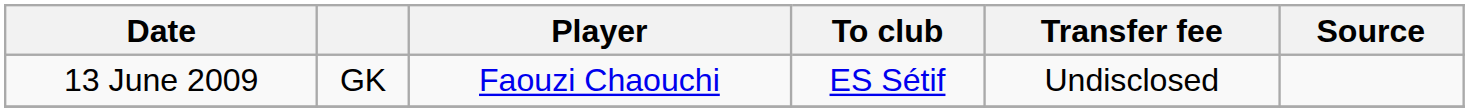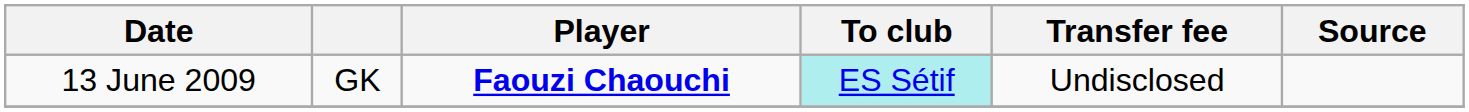(599, 81) normal -> (602, 81) bold
(887, 81) no background -> (897, 81) paleturquoise background
